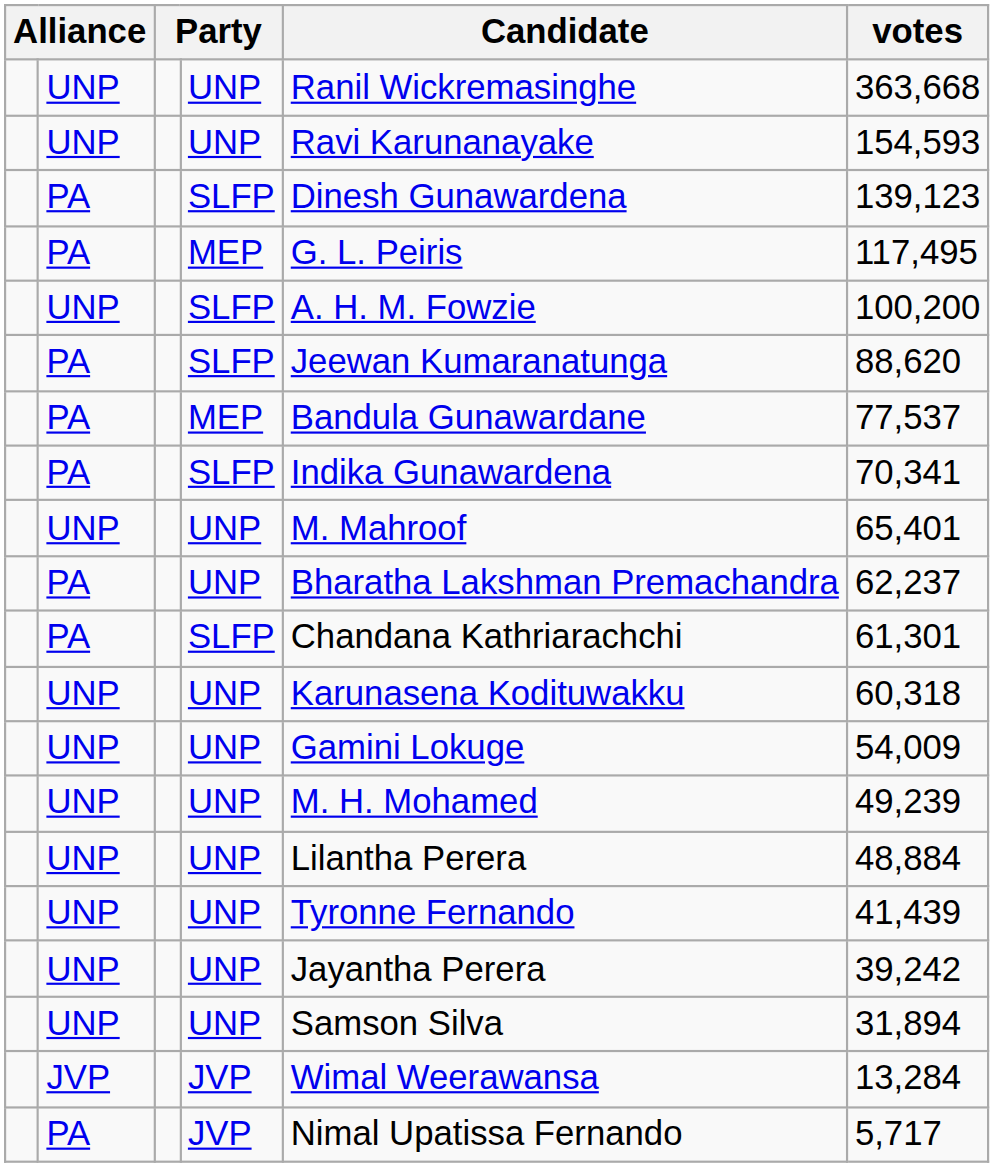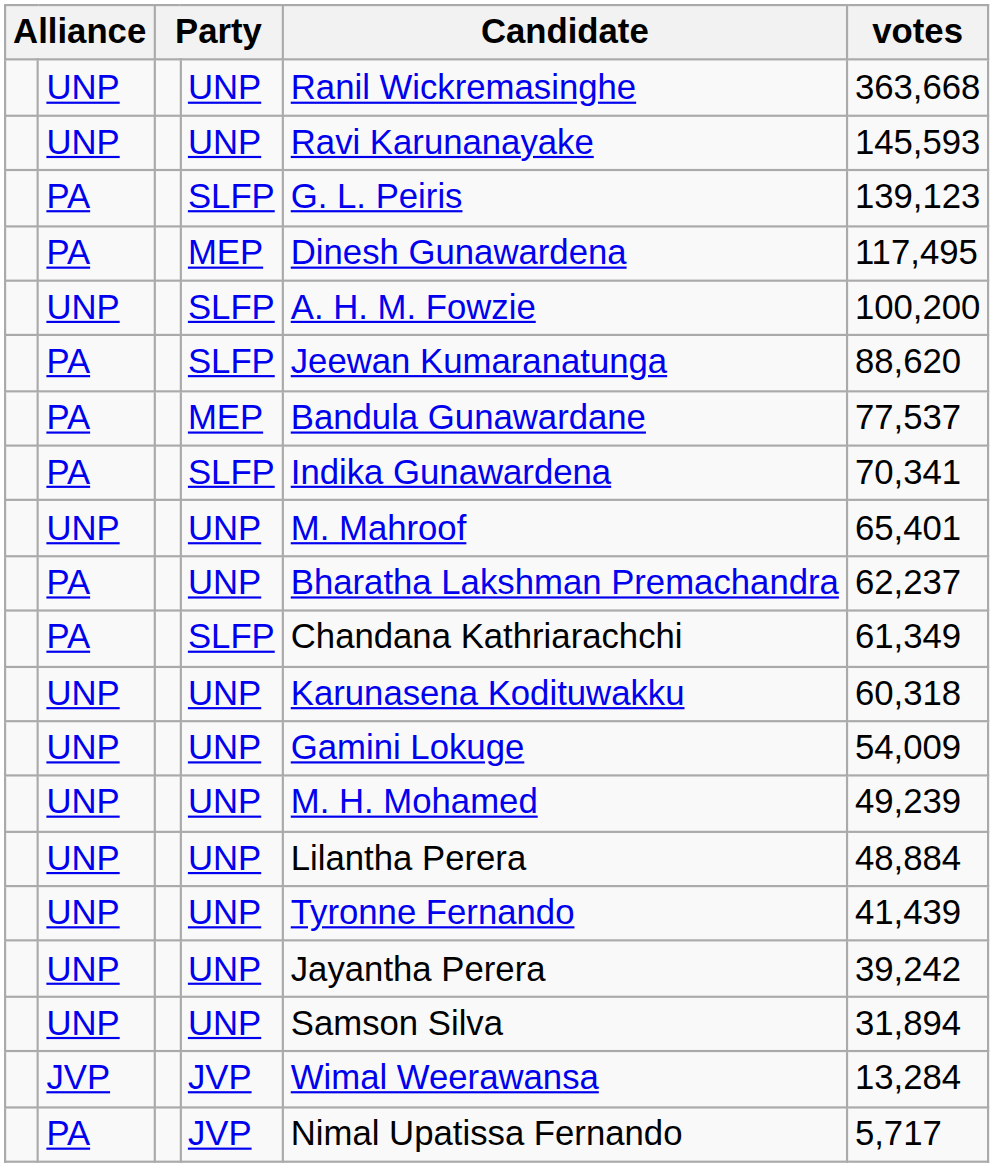(918, 142) 154,593 -> (918, 142) 145,593
(459, 197) Dinesh Gunawardena -> (377, 197) G. L. Peiris
(377, 252) G. L. Peiris -> (459, 252) Dinesh Gunawardena
(908, 637) 61,301 -> (908, 637) 61,349
